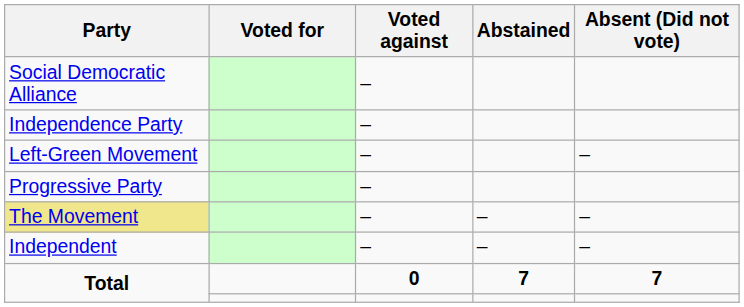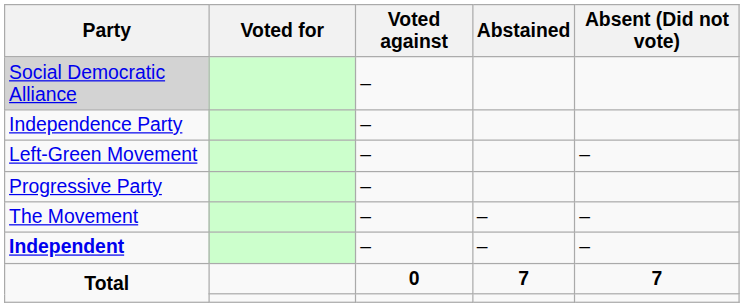(87, 83) no background -> (87, 83) lightgrey background
(74, 216) khaki background -> (74, 216) no background
(63, 247) normal -> (67, 247) bold
